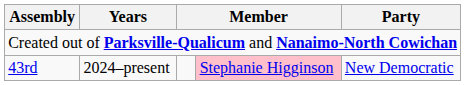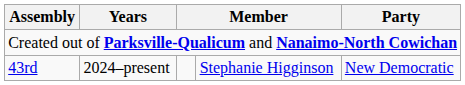(267, 67) pink background -> (267, 67) no background
